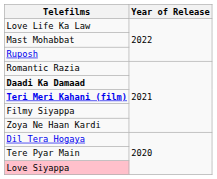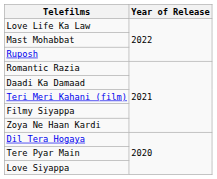(46, 82) bold -> (46, 82) normal
(67, 97) bold -> (67, 97) normal
(38, 168) pink background -> (38, 168) no background
